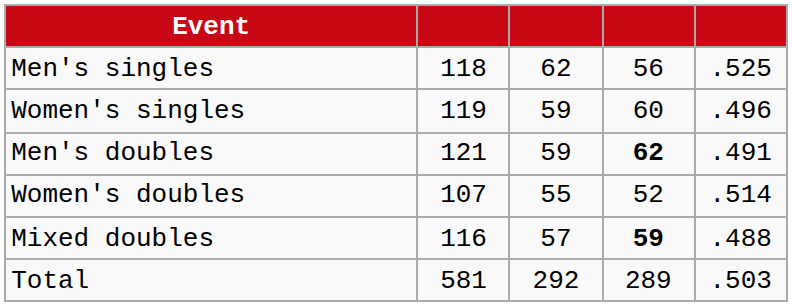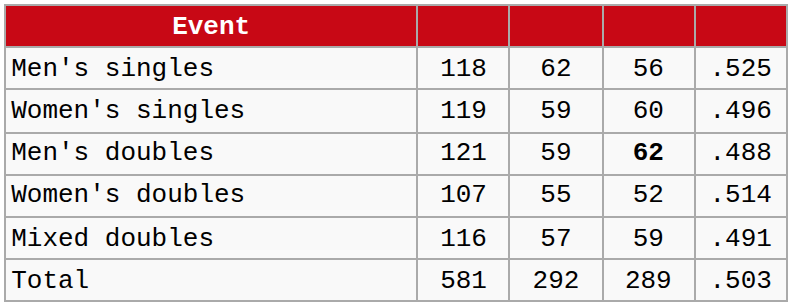(741, 153) .491 -> (741, 153) .488
(648, 238) bold -> (648, 238) normal
(741, 238) .488 -> (741, 238) .491
